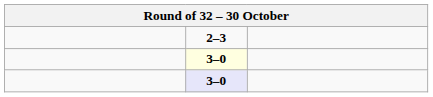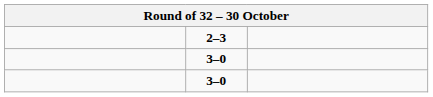(216, 59) lightyellow background -> (216, 59) no background
(216, 81) lavender background -> (216, 81) no background
